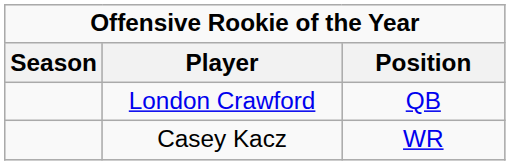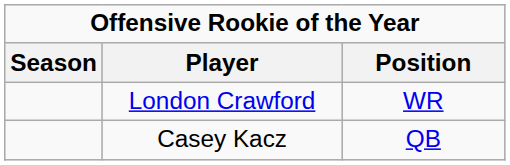(423, 100) QB -> (423, 100) WR
(423, 139) WR -> (423, 139) QB
